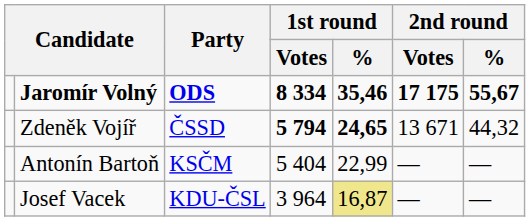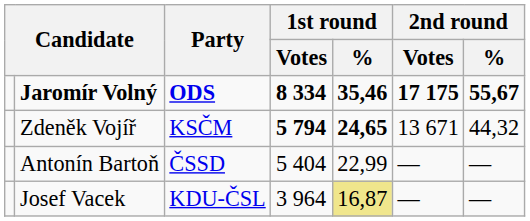(197, 127) ČSSD -> (201, 127) KSČM
(201, 163) KSČM -> (197, 163) ČSSD
